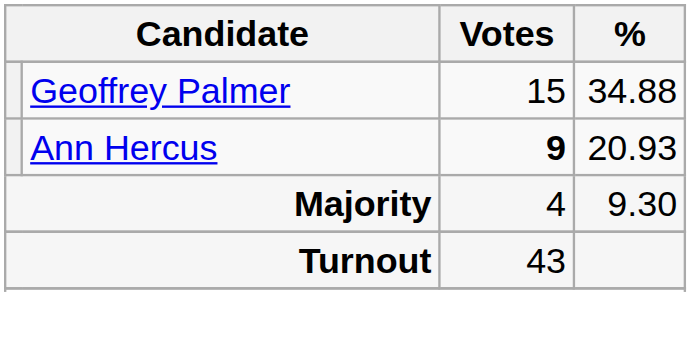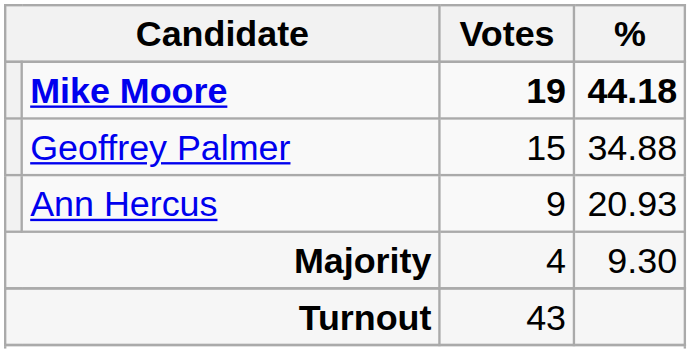+ row: (129, 91)
(556, 147) bold -> (556, 204) normal
